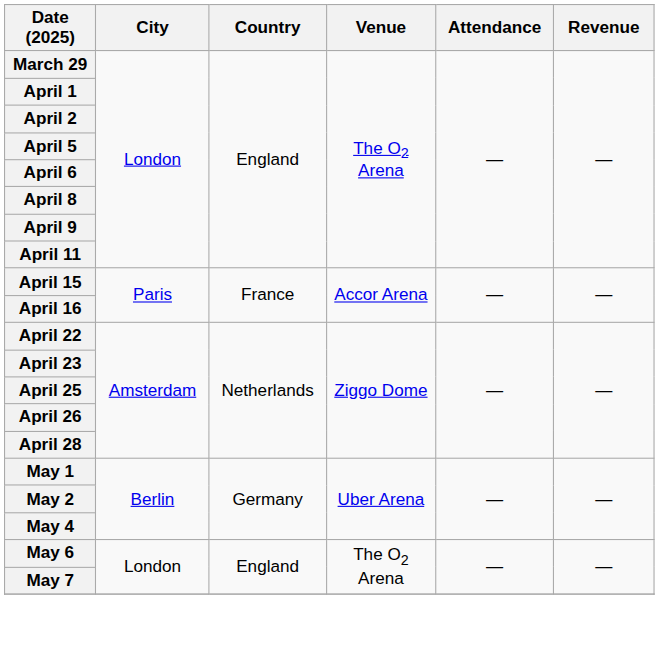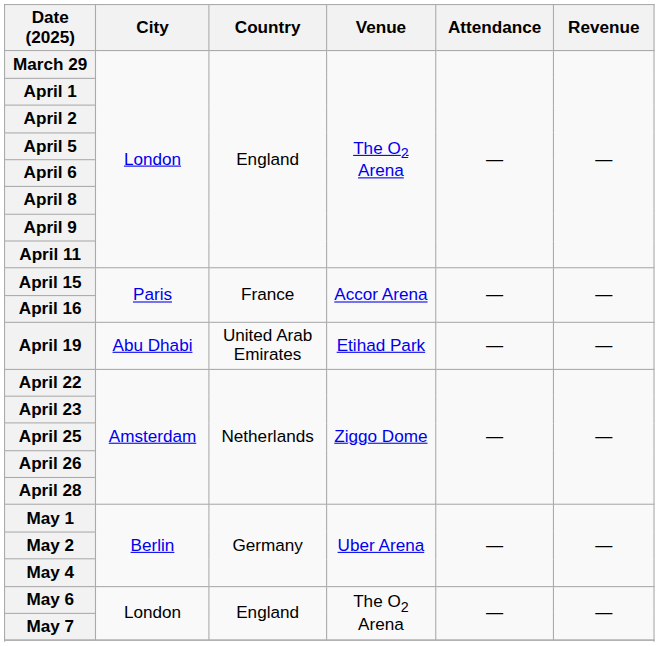+ row: (50, 345)
